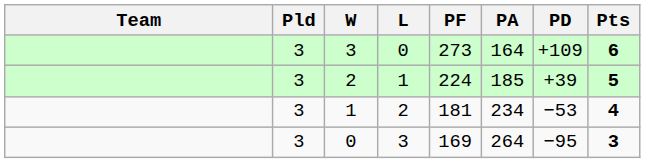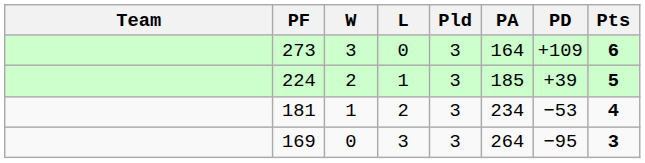columns swapped: (299, 20) <-> (455, 20)
